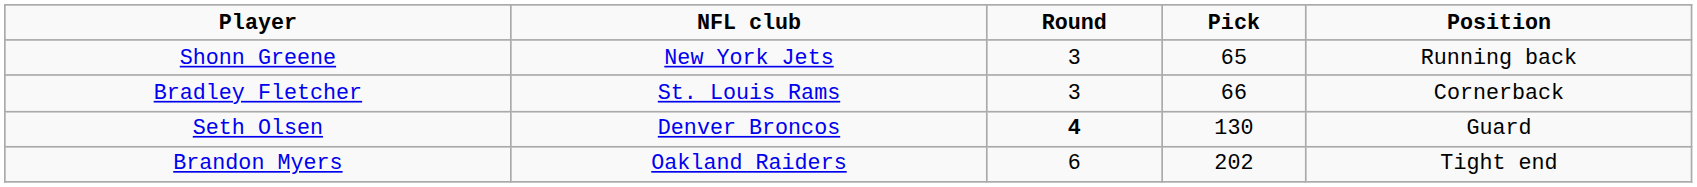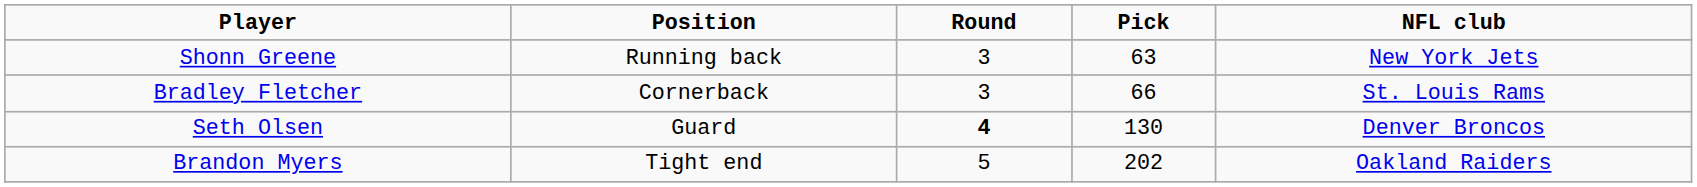columns swapped: (1499, 23) <-> (749, 23)
(1234, 58) 65 -> (1143, 58) 63
(1074, 164) 6 -> (984, 164) 5
